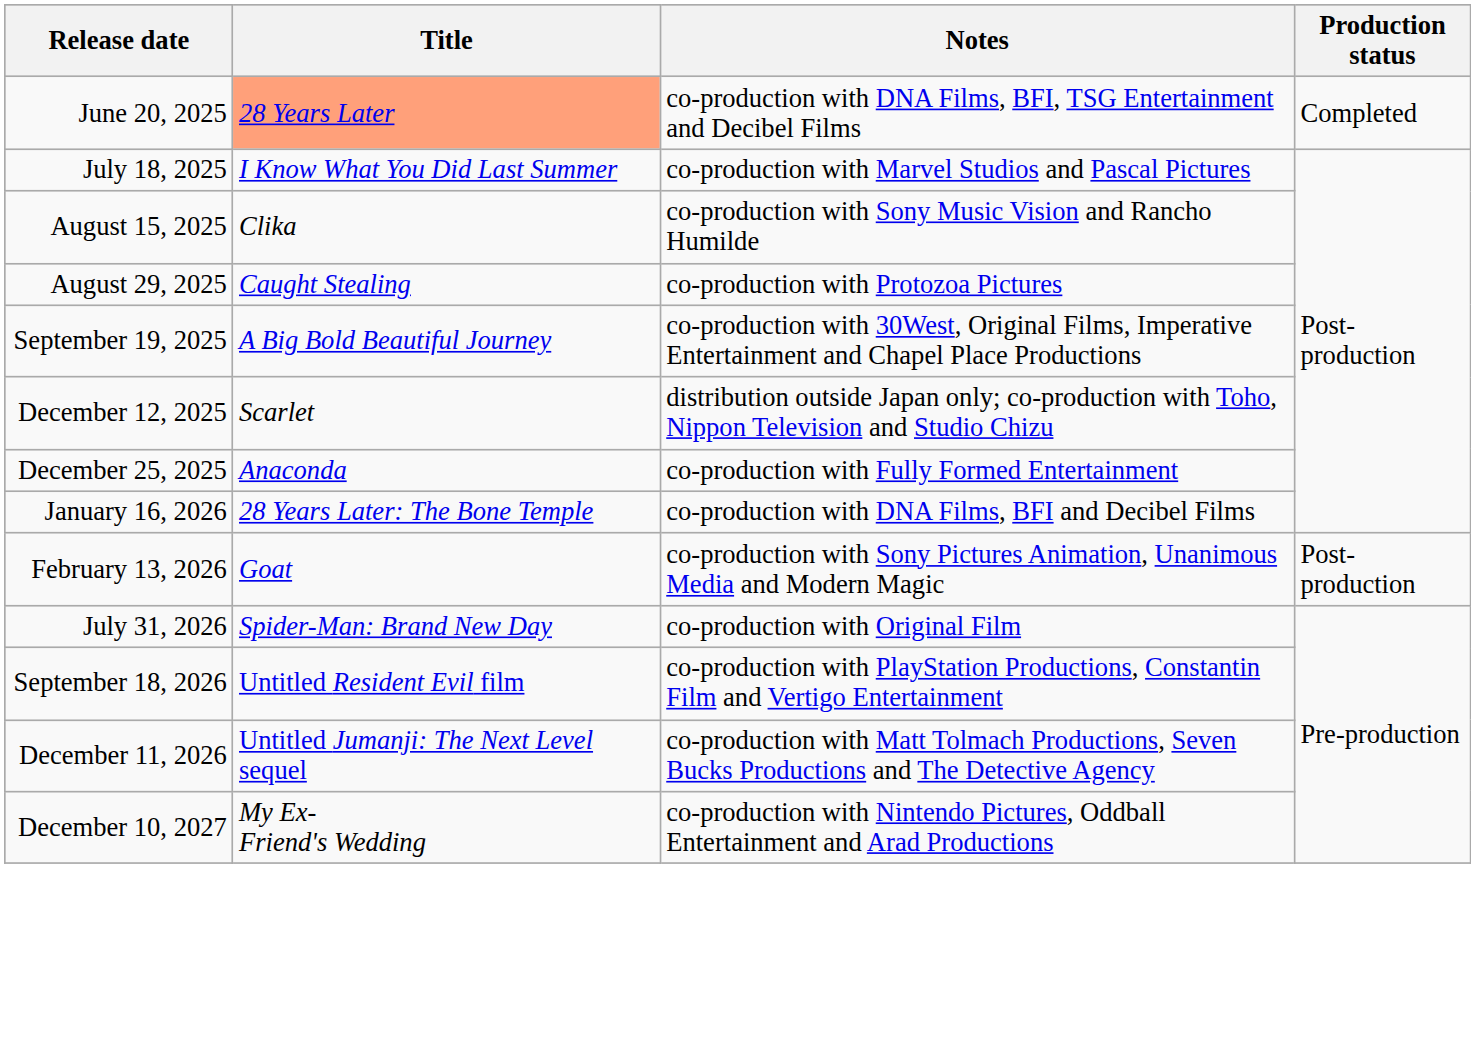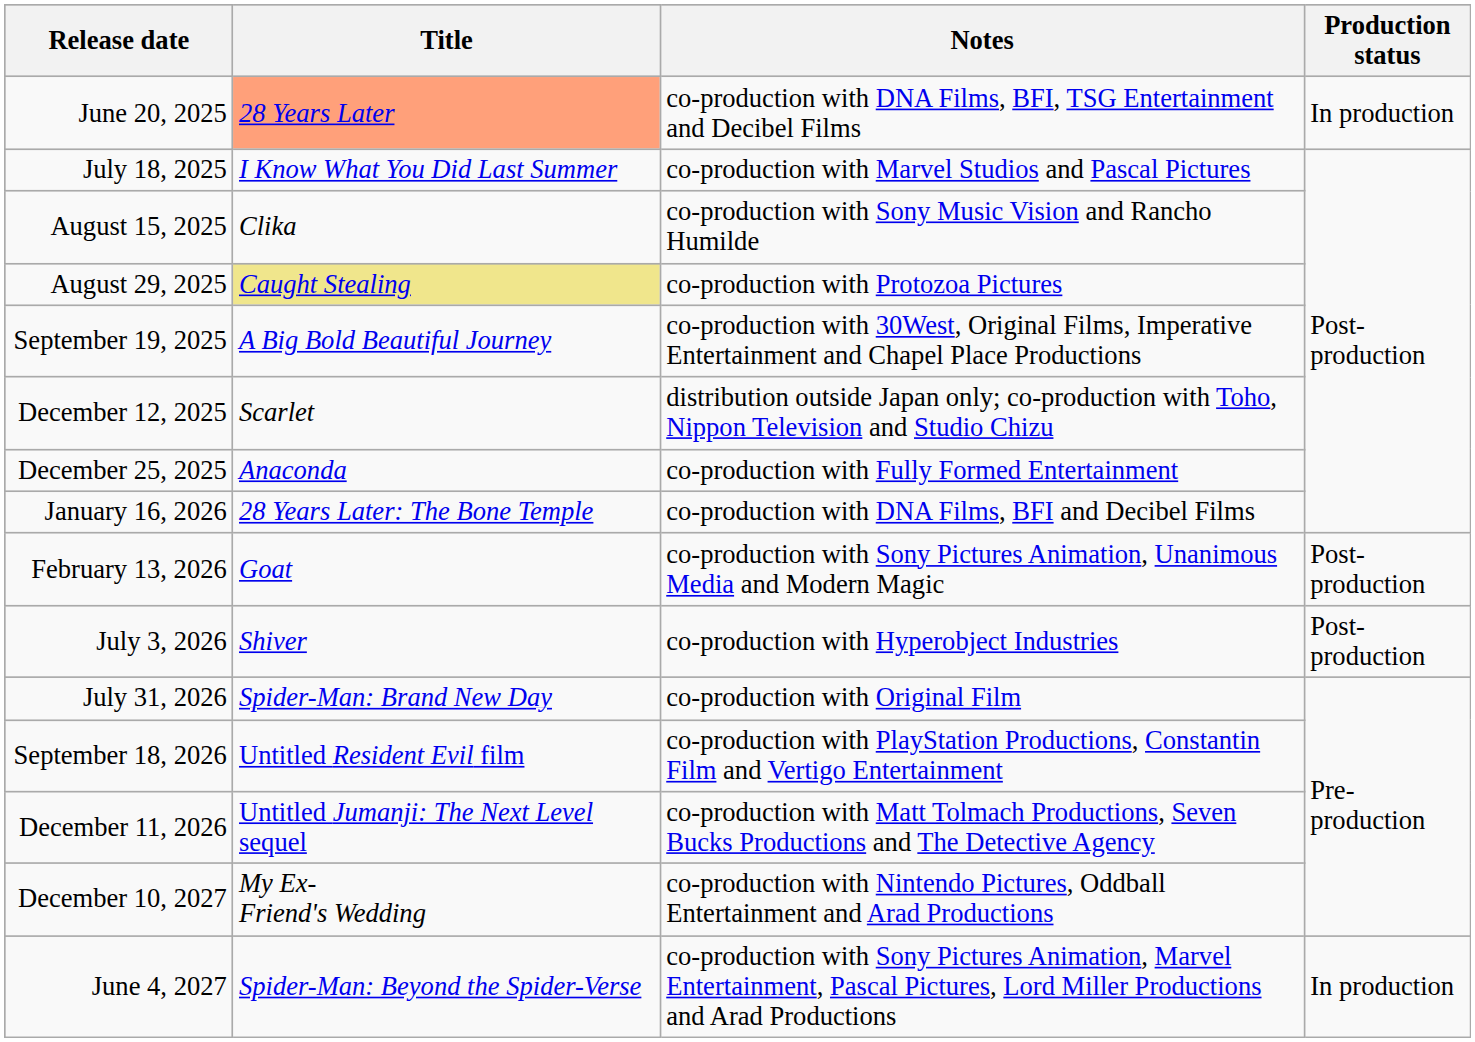(1359, 112) Completed -> (1382, 112) In production
(325, 283) no background -> (325, 283) khaki background
+ row: (161, 641)
+ row: (159, 986)
